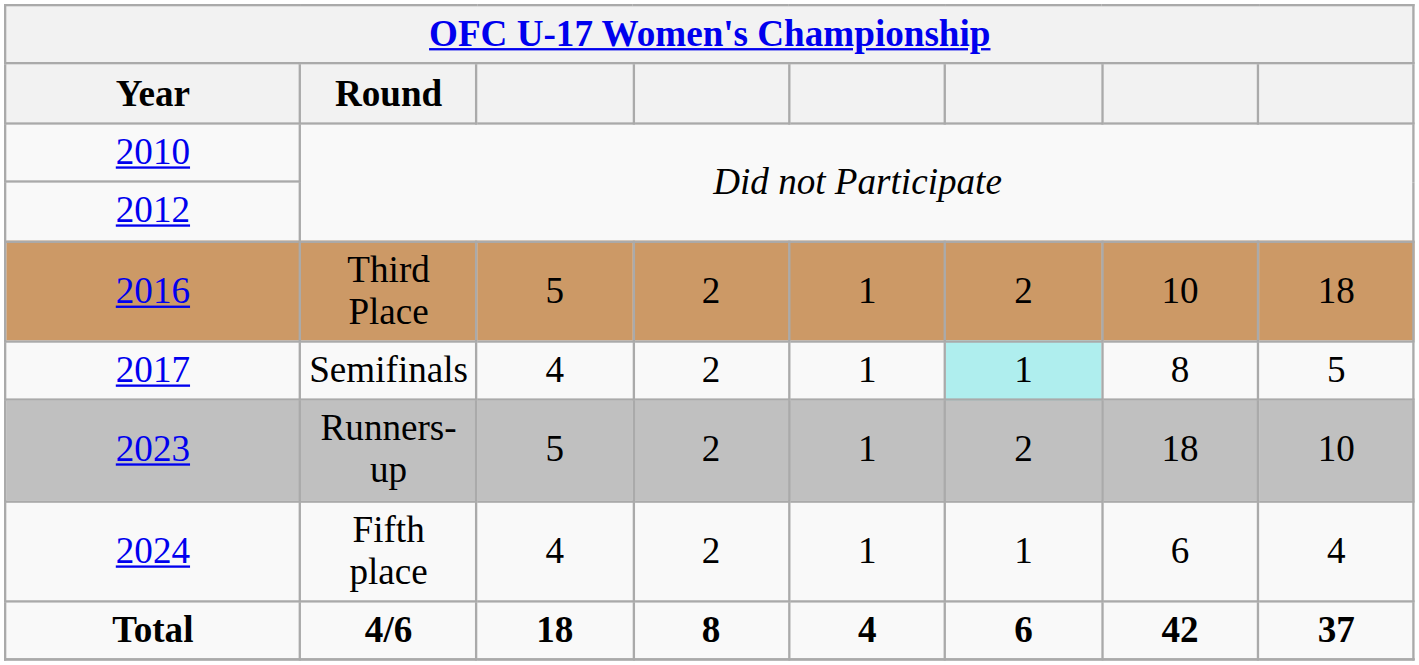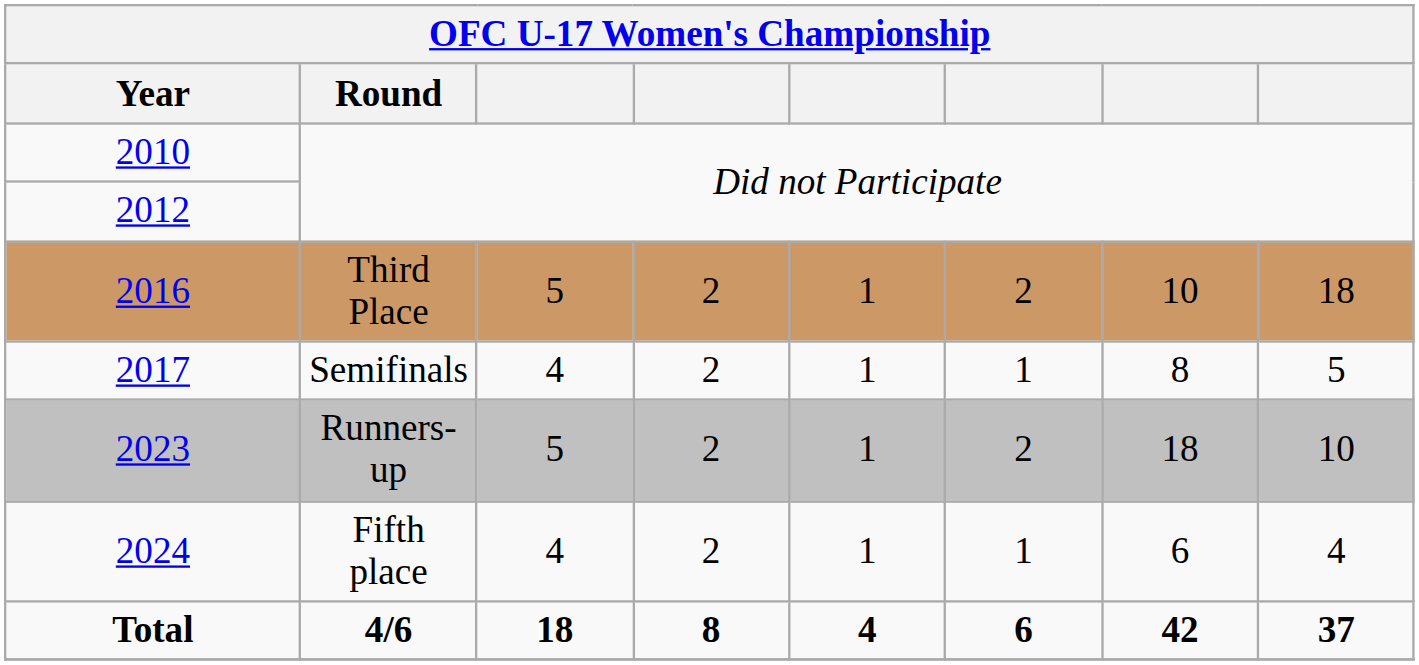(1024, 370) paleturquoise background -> (1024, 370) no background
